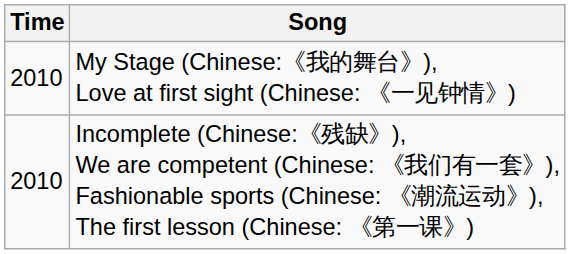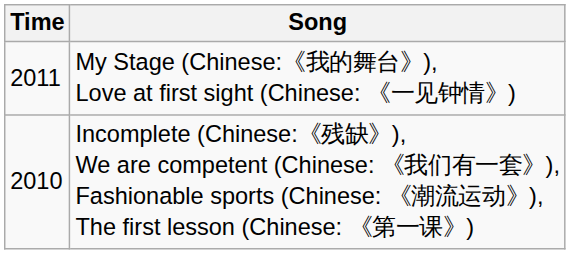(36, 78) 2010 -> (35, 78) 2011
